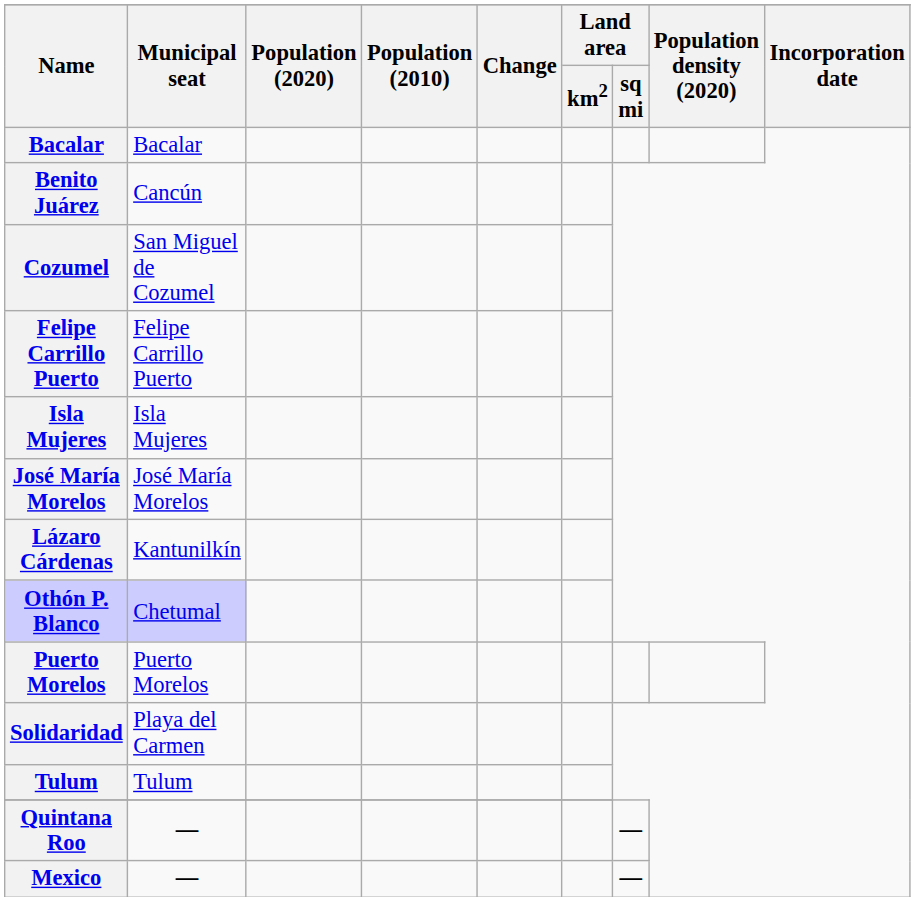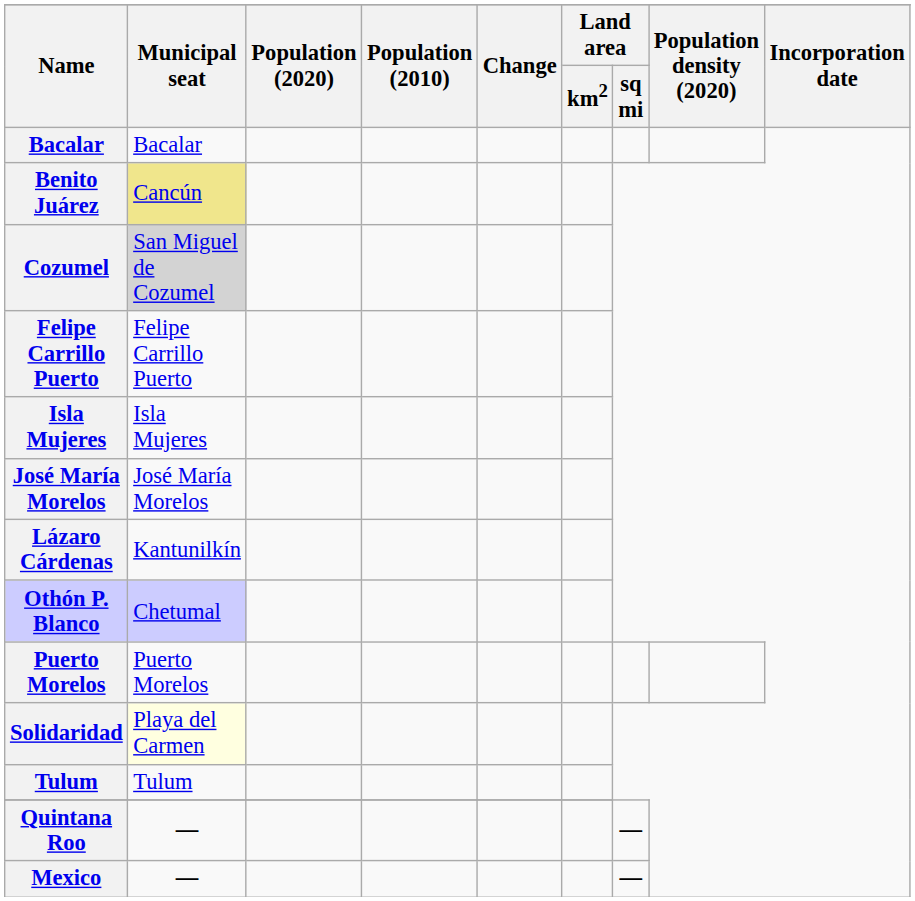(168, 193) no background -> (168, 193) khaki background
(185, 267) no background -> (185, 267) lightgrey background
(175, 733) no background -> (175, 733) lightyellow background
